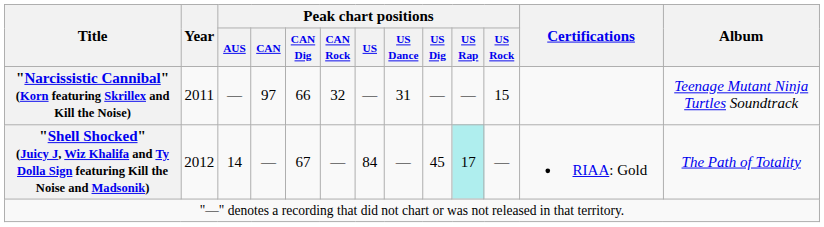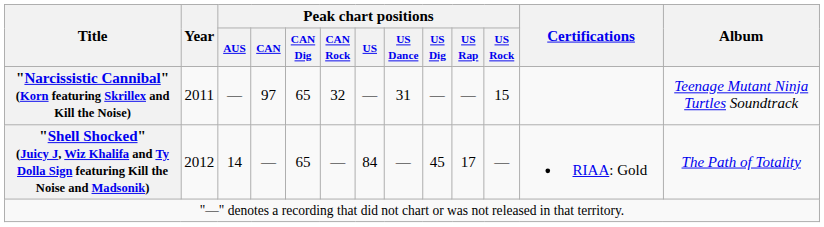(303, 95) 66 -> (303, 95) 65
(303, 161) 67 -> (303, 161) 65
(468, 161) paleturquoise background -> (468, 161) no background
